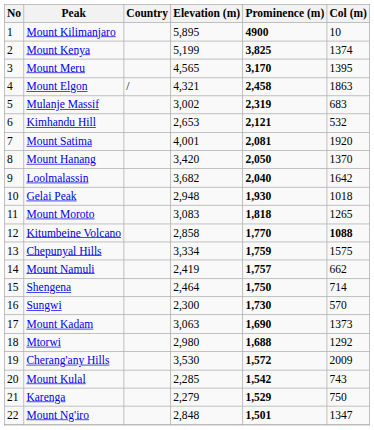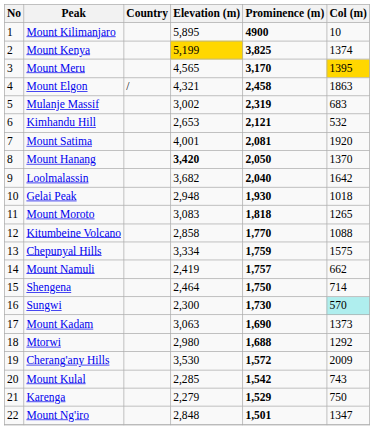(186, 50) no background -> (186, 50) gold background
(341, 68) no background -> (341, 68) gold background
(186, 159) normal -> (186, 159) bold
(341, 232) bold -> (341, 232) normal
(338, 305) no background -> (338, 305) paleturquoise background
